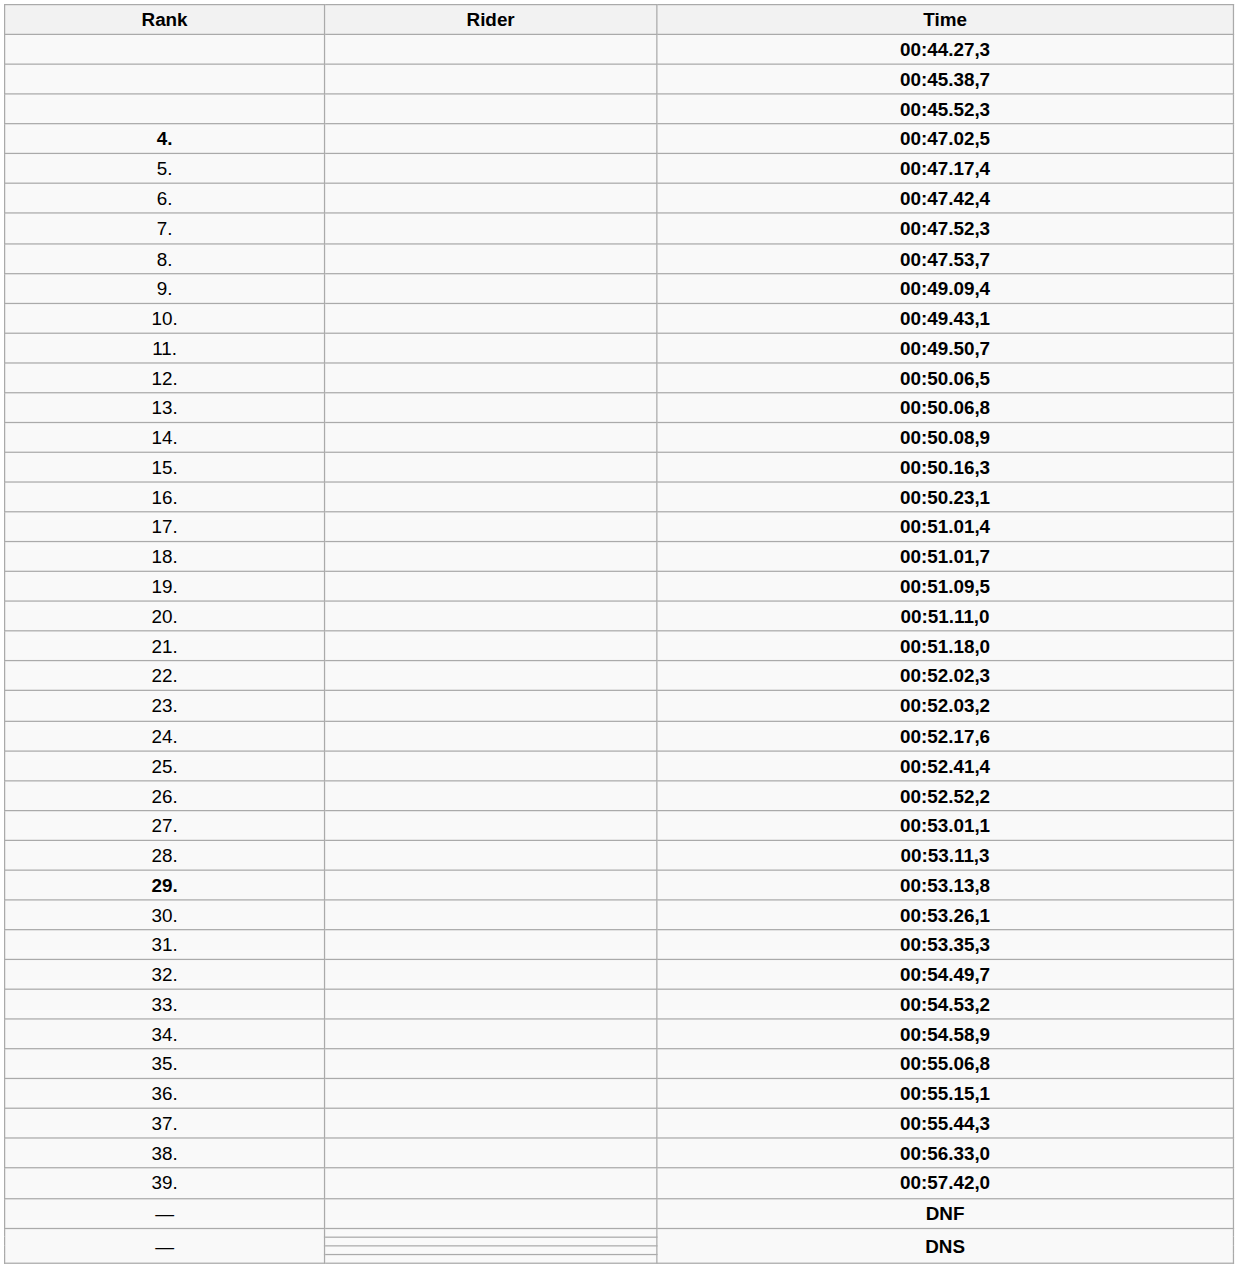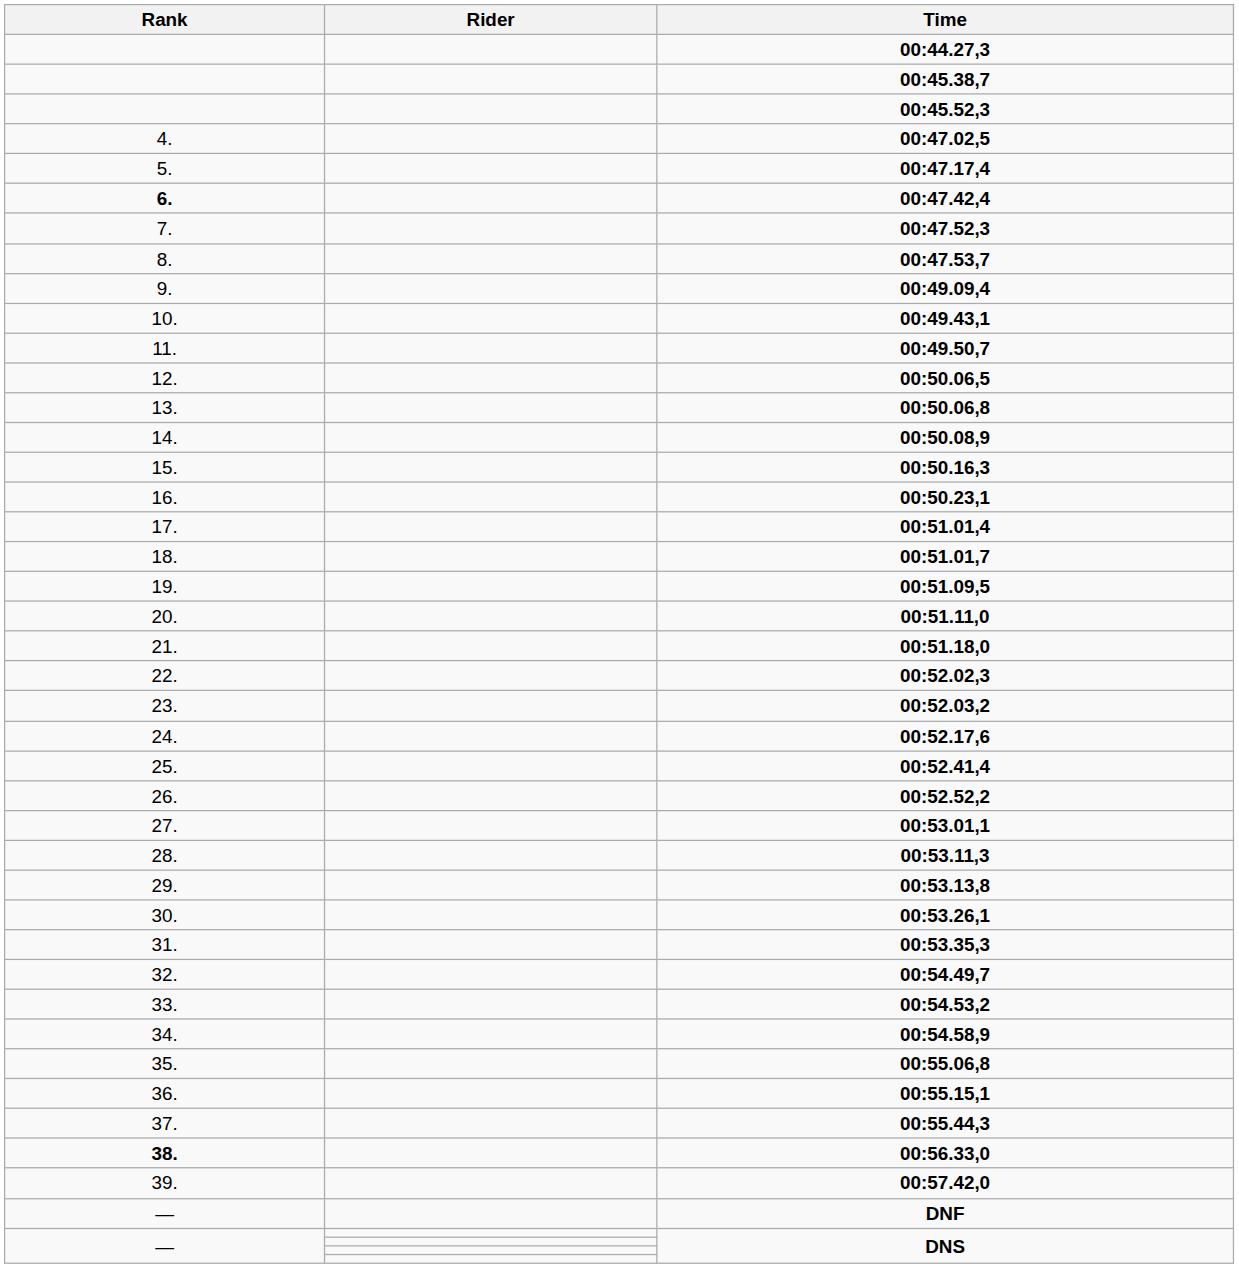(165, 139) bold -> (165, 139) normal
(165, 199) normal -> (165, 199) bold
(165, 885) bold -> (165, 885) normal
(165, 1154) normal -> (165, 1154) bold
